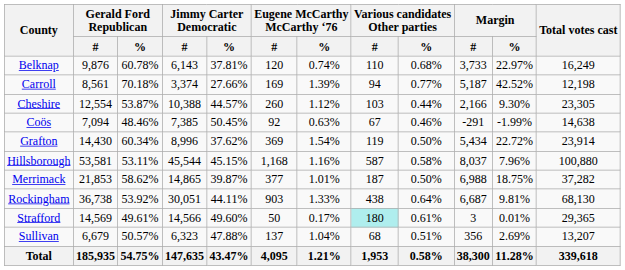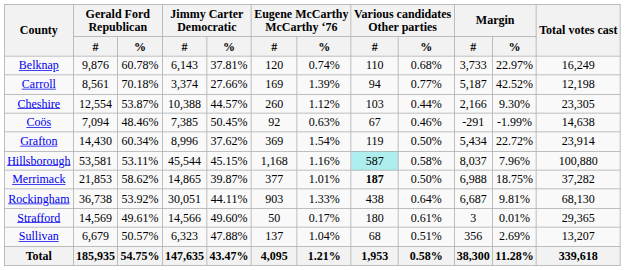(375, 160) no background -> (375, 160) paleturquoise background
(375, 179) normal -> (375, 179) bold
(375, 217) paleturquoise background -> (375, 217) no background
